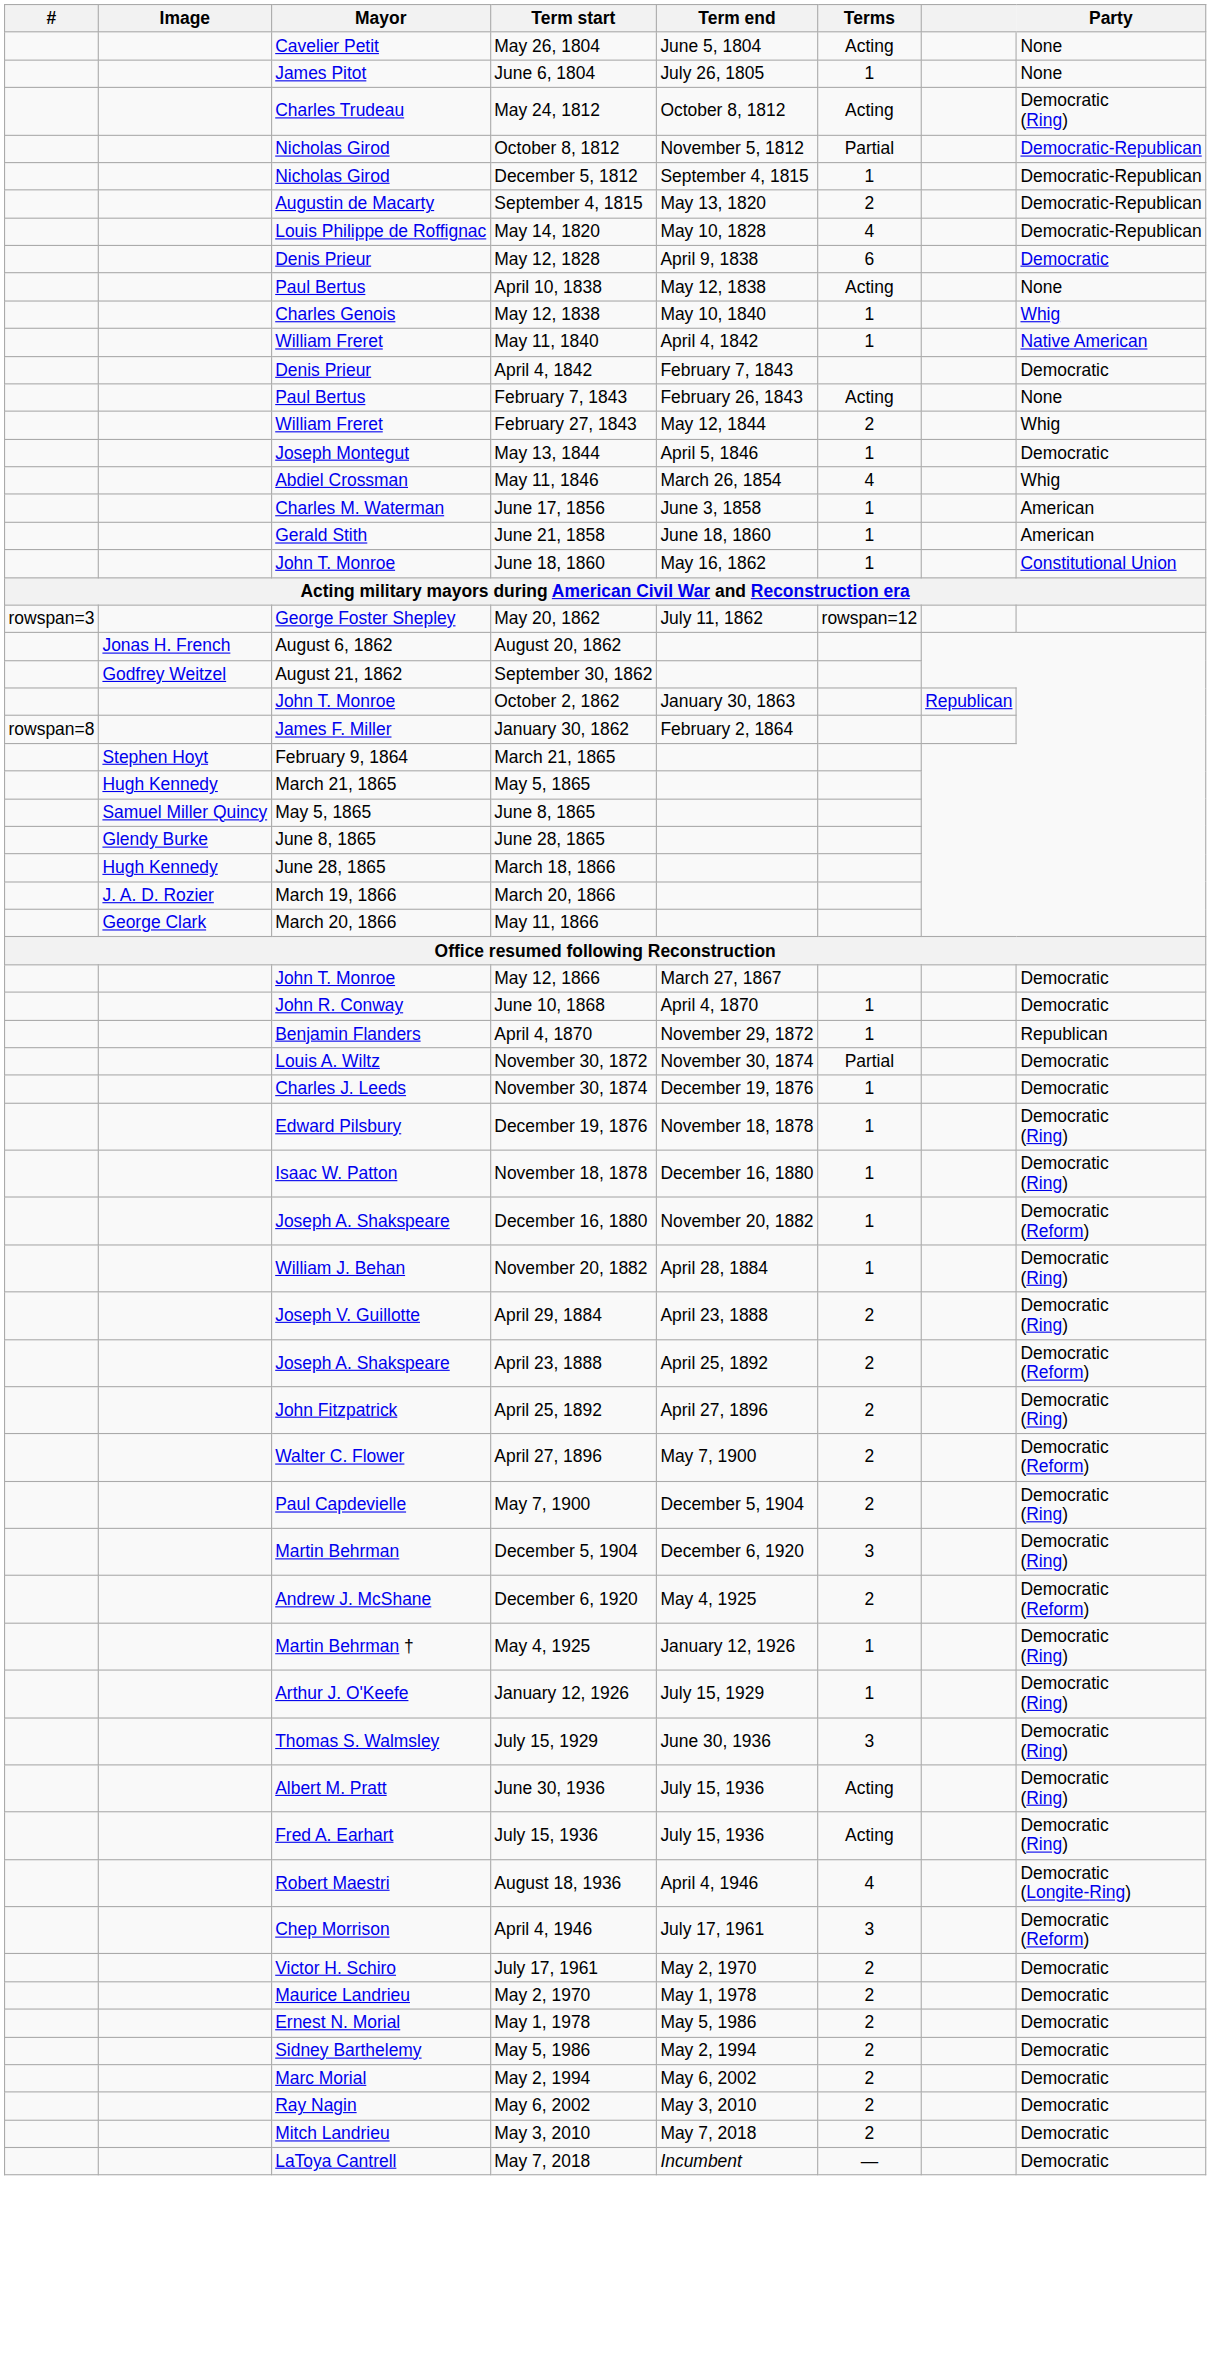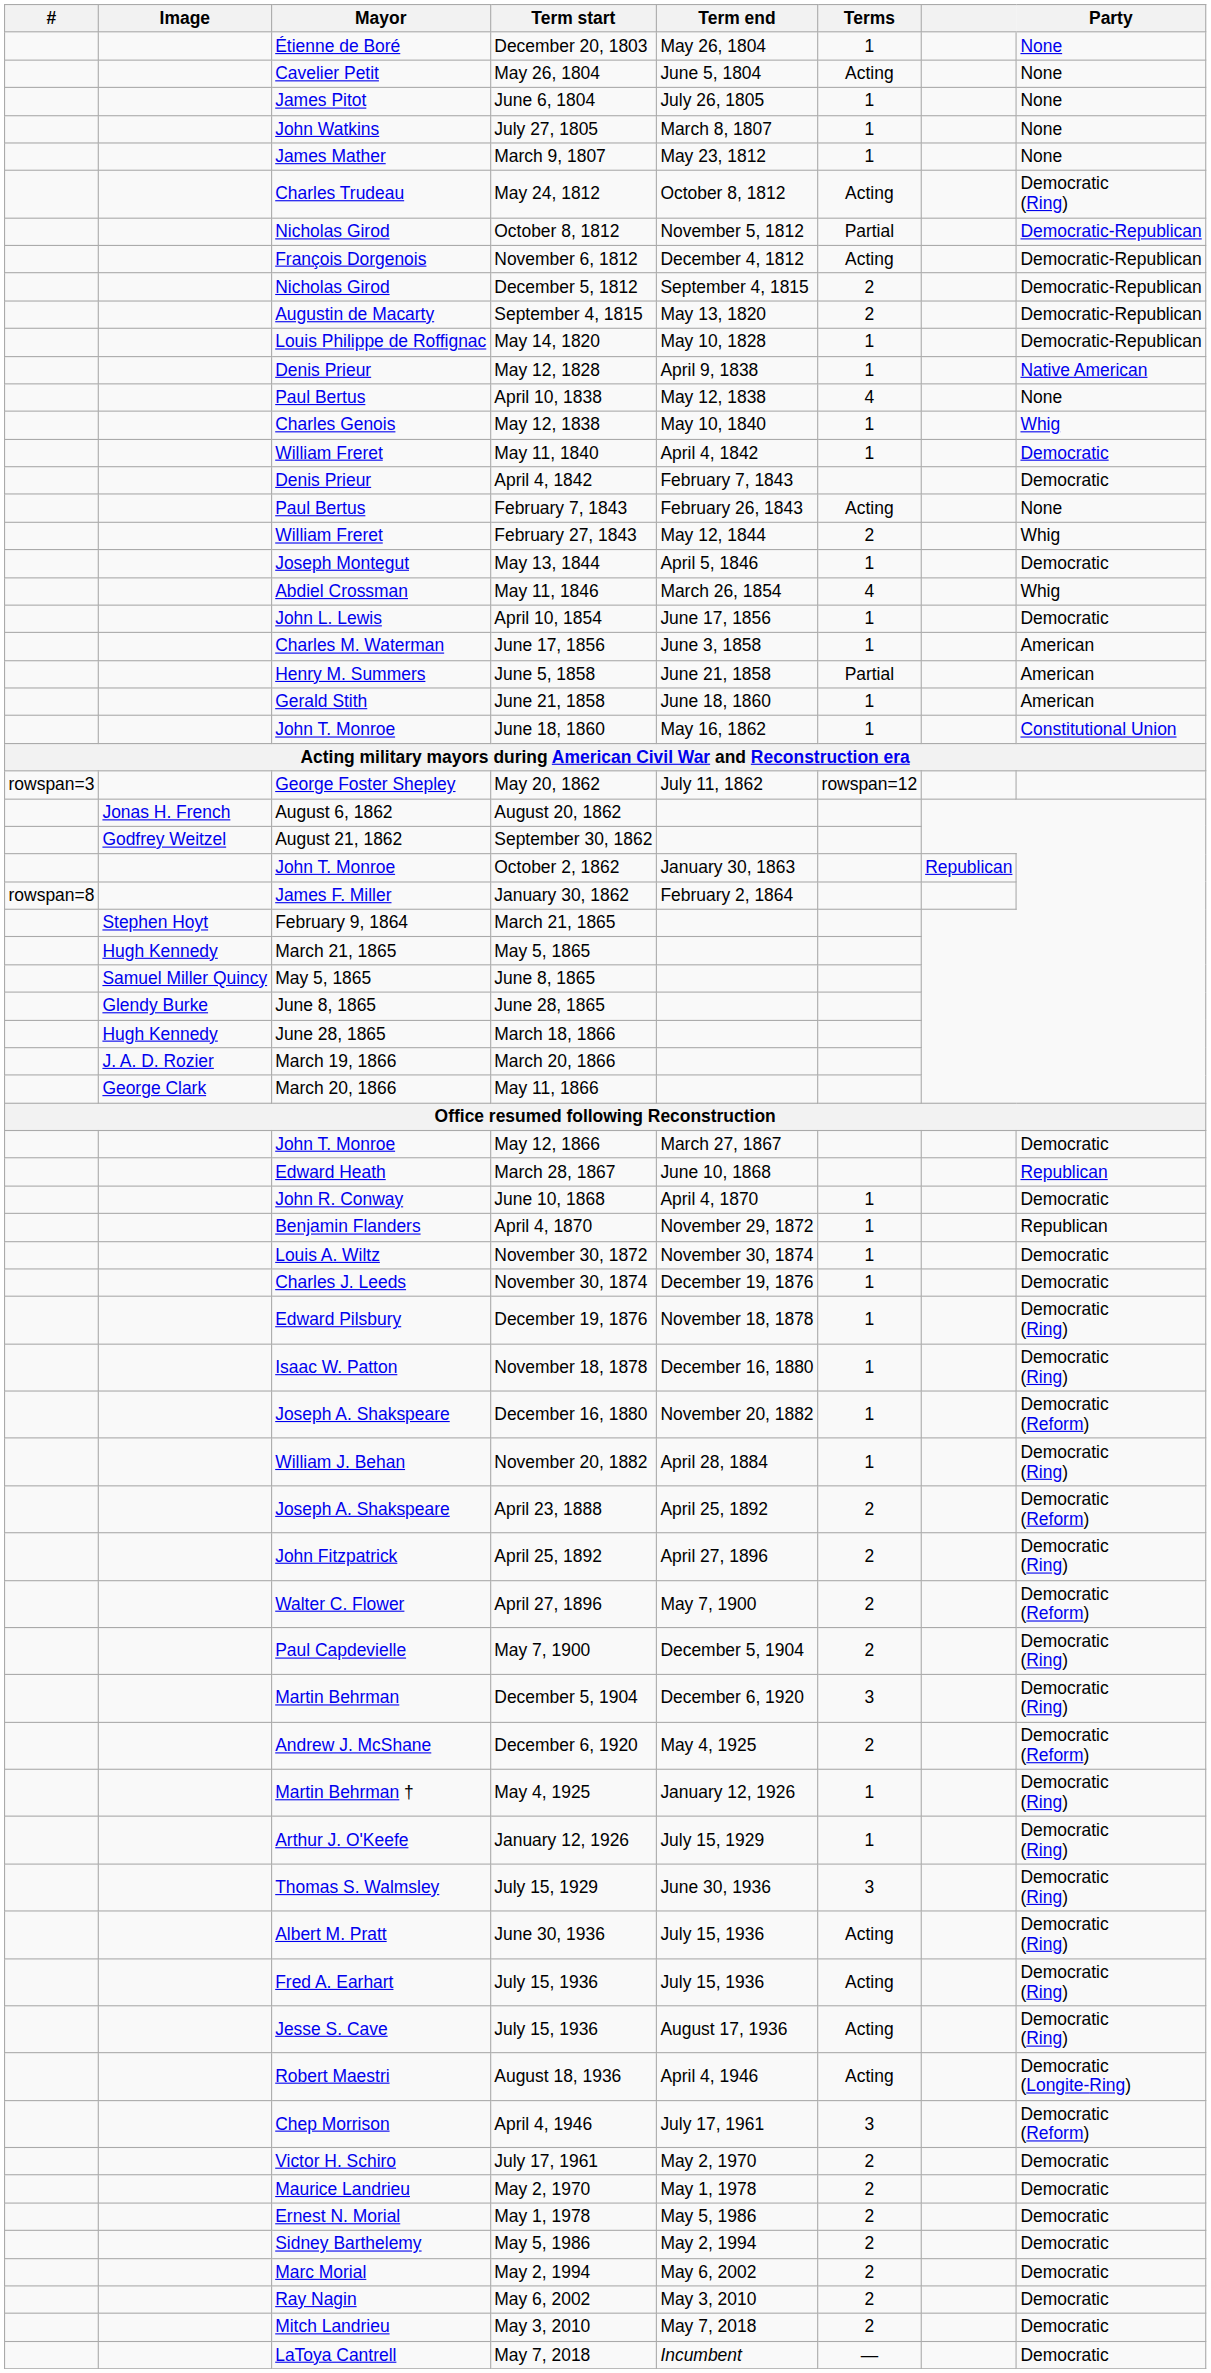+ row: (338, 45)
+ row: (327, 128)
+ row: (330, 156)
+ row: (351, 259)
(869, 176) 1 -> (869, 286) 2
(869, 231) 4 -> (869, 342) 1
(869, 259) 6 -> (869, 369) 1
(1065, 259) Democratic -> (1084, 369) Native American
(869, 286) Acting -> (869, 397) 4
(1084, 342) Native American -> (1065, 452) Democratic
+ row: (329, 618)
+ row: (350, 674)
+ row: (330, 1171)
(869, 1061) Partial -> (869, 1254) 1
- row: (348, 1315)
+ row: (331, 2029)
(869, 1882) 4 -> (869, 2076) Acting
